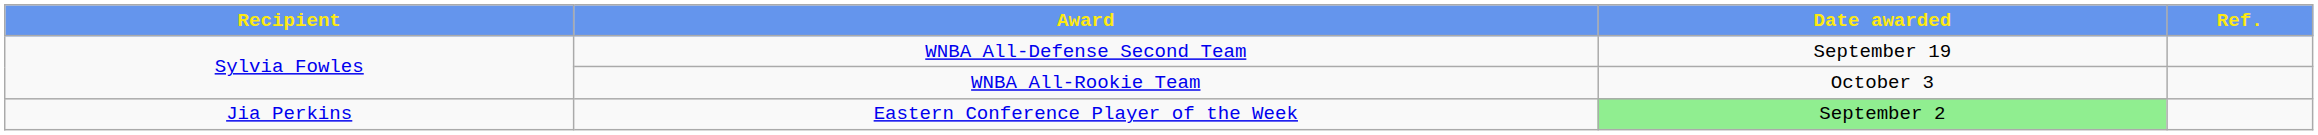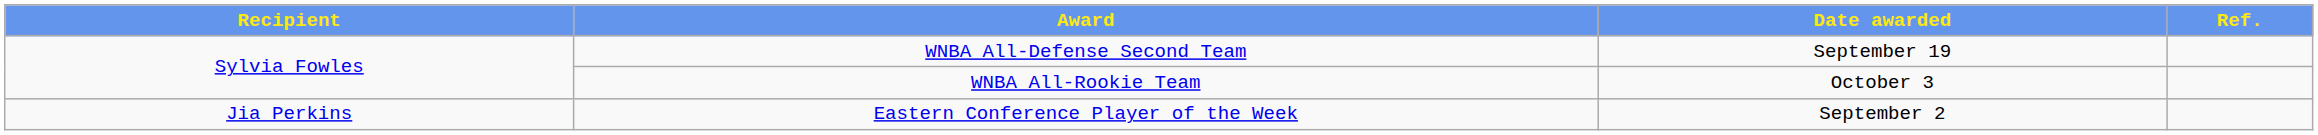(1882, 114) lightgreen background -> (1882, 114) no background
